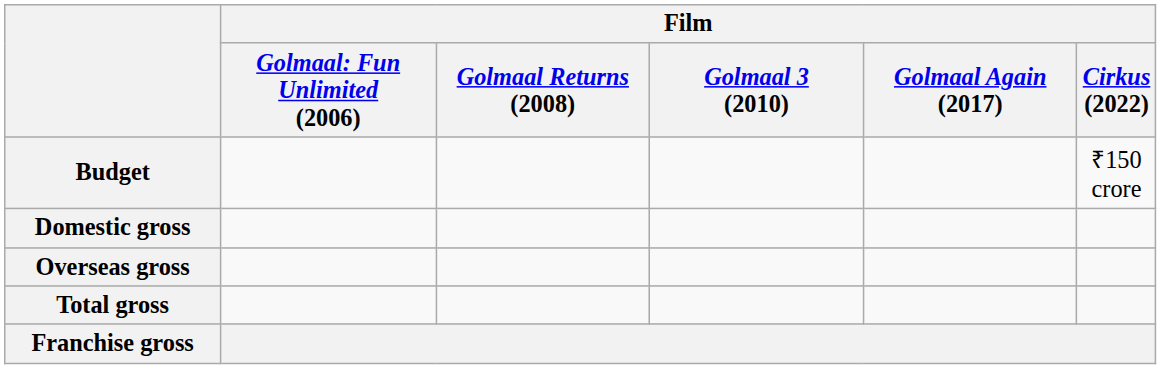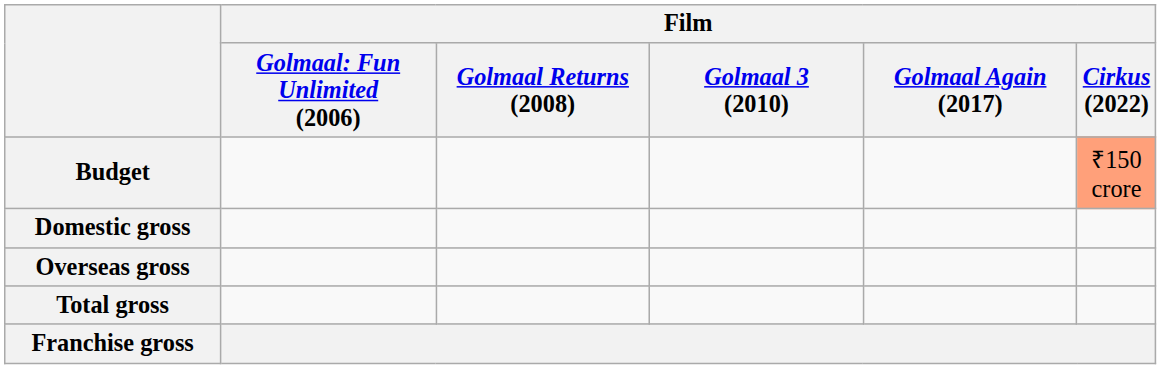(1117, 174) no background -> (1117, 174) lightsalmon background
